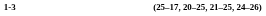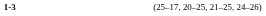(207, 7) bold -> (207, 7) normal
